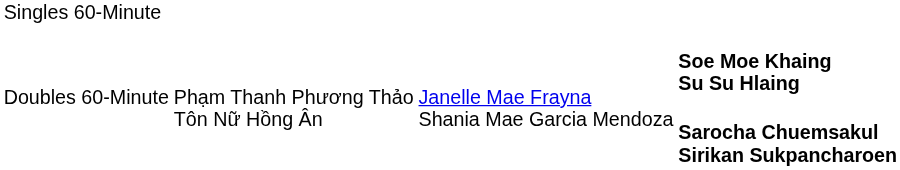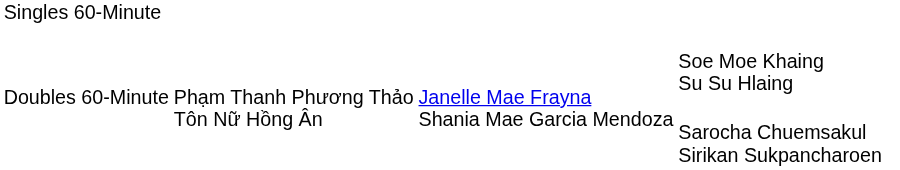(755, 72) bold -> (751, 72) normal
(788, 144) bold -> (780, 144) normal
